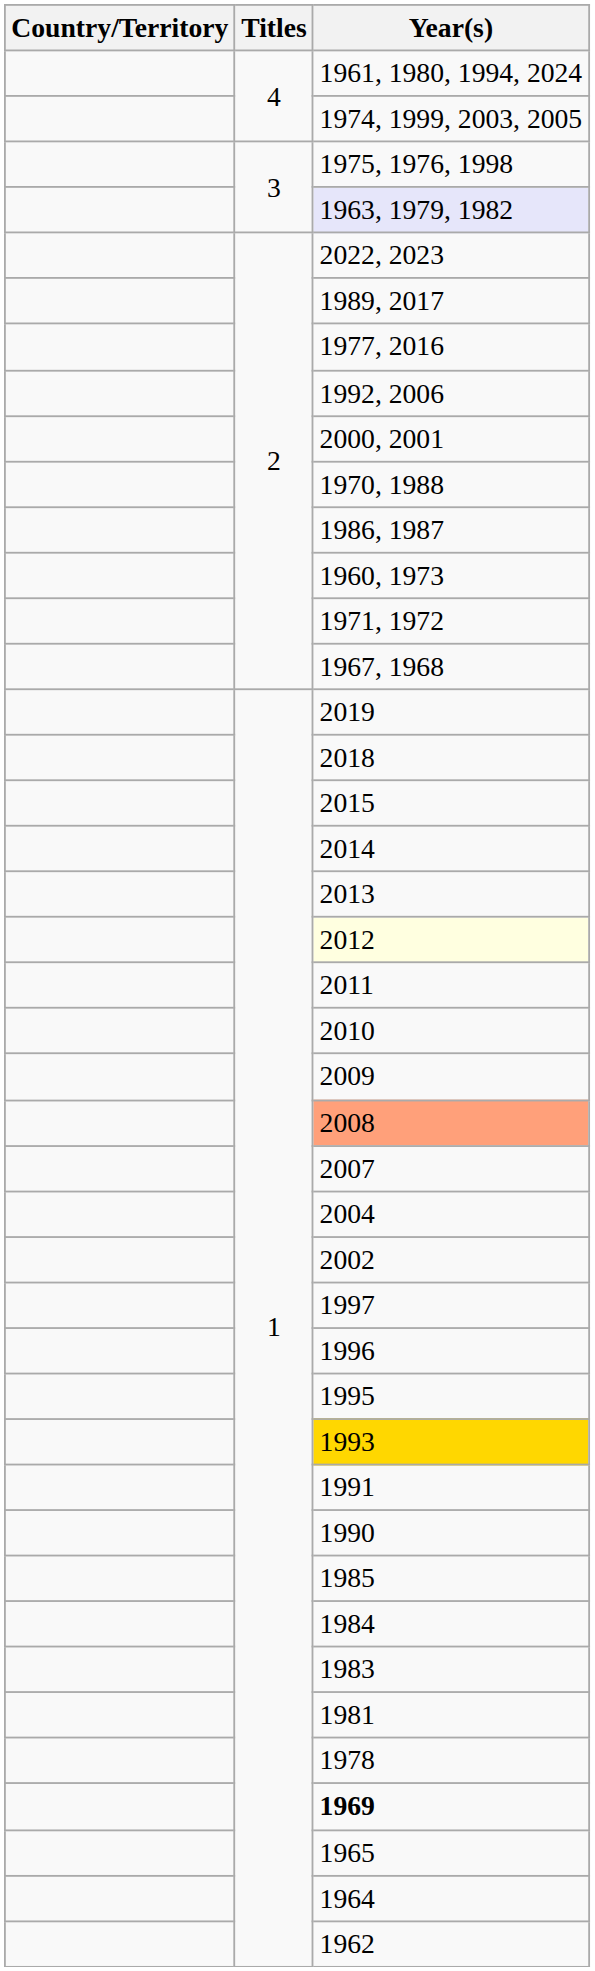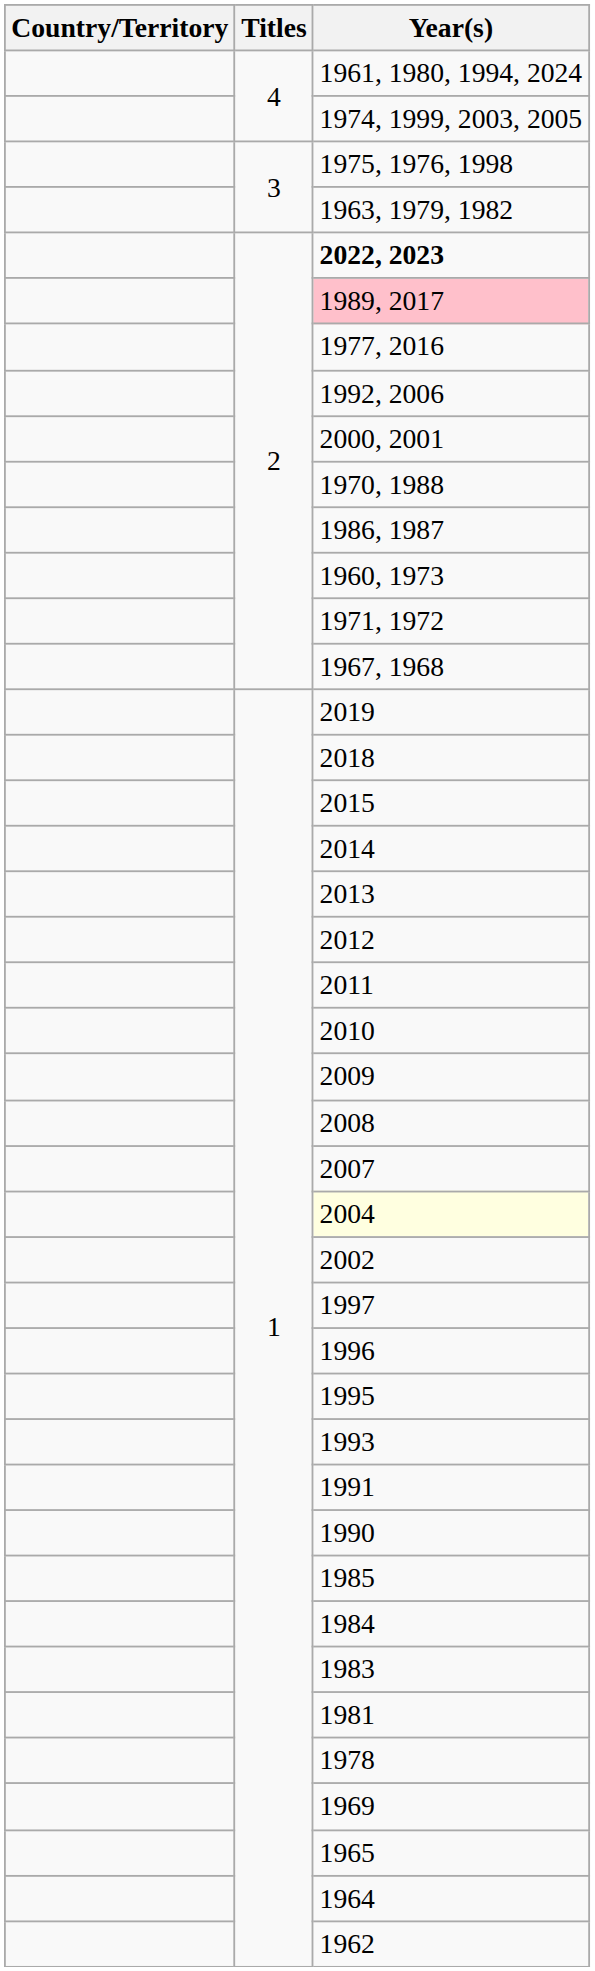(416, 209) lavender background -> (416, 209) no background
(382, 255) normal -> (382, 255) bold
(382, 301) no background -> (382, 301) pink background
(347, 939) lightyellow background -> (347, 939) no background
(347, 1122) lightsalmon background -> (347, 1122) no background
(347, 1213) no background -> (347, 1213) lightyellow background
(347, 1441) gold background -> (347, 1441) no background
(347, 1806) bold -> (347, 1806) normal
